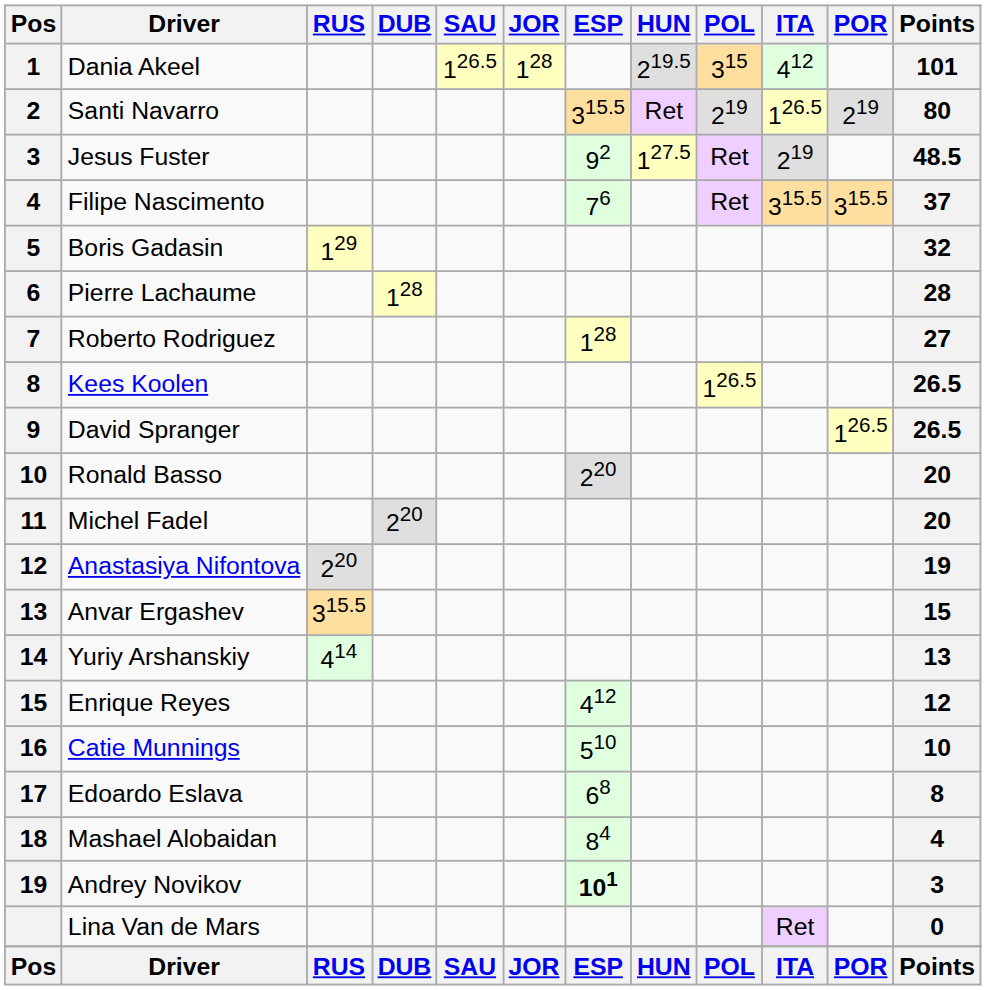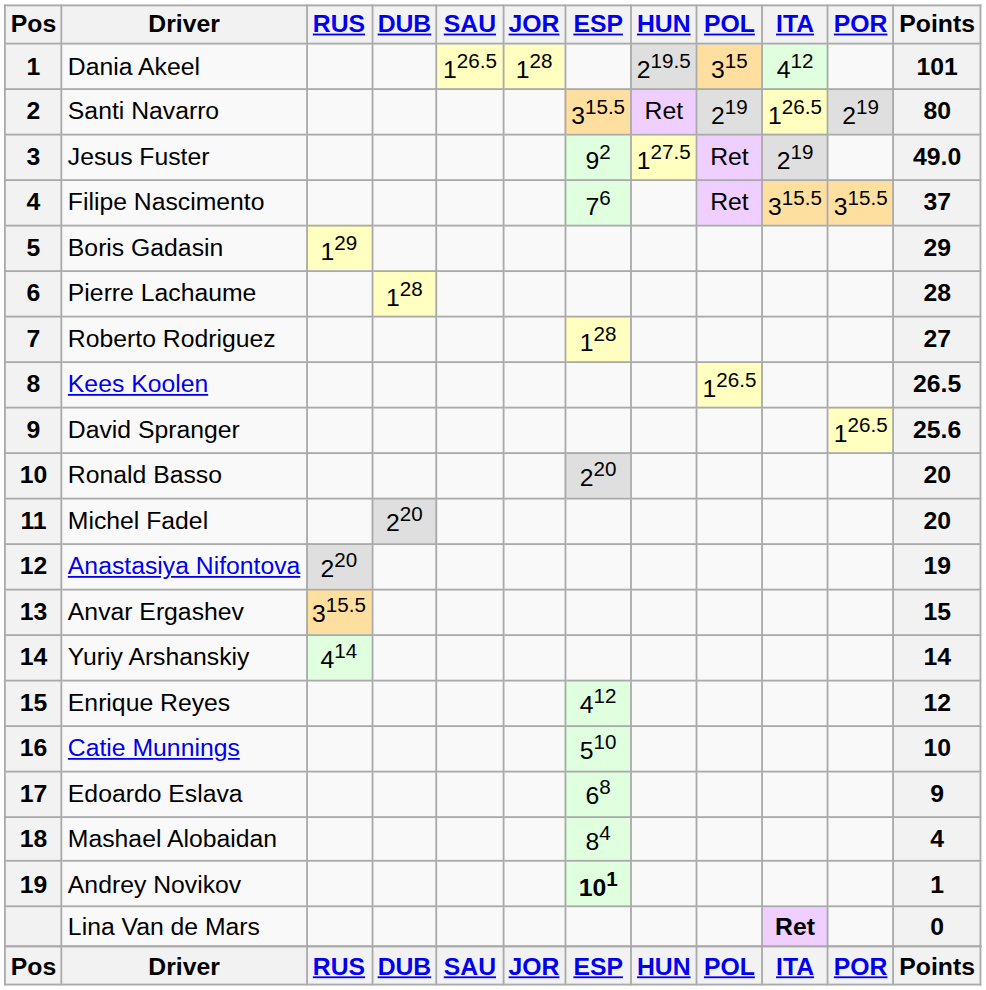(937, 157) 48.5 -> (937, 157) 49.0
(937, 248) 32 -> (937, 248) 29
(937, 430) 26.5 -> (937, 430) 25.6
(937, 657) 13 -> (937, 657) 14
(937, 793) 8 -> (937, 793) 9
(937, 884) 3 -> (937, 884) 1
(795, 927) normal -> (795, 927) bold
